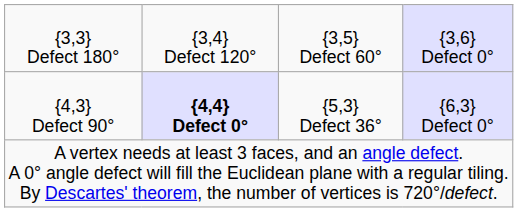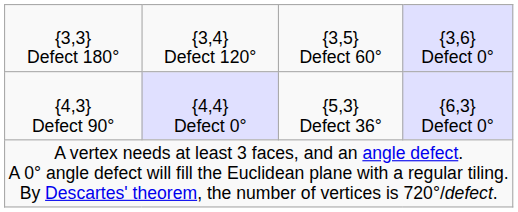(210, 115) bold -> (210, 115) normal
